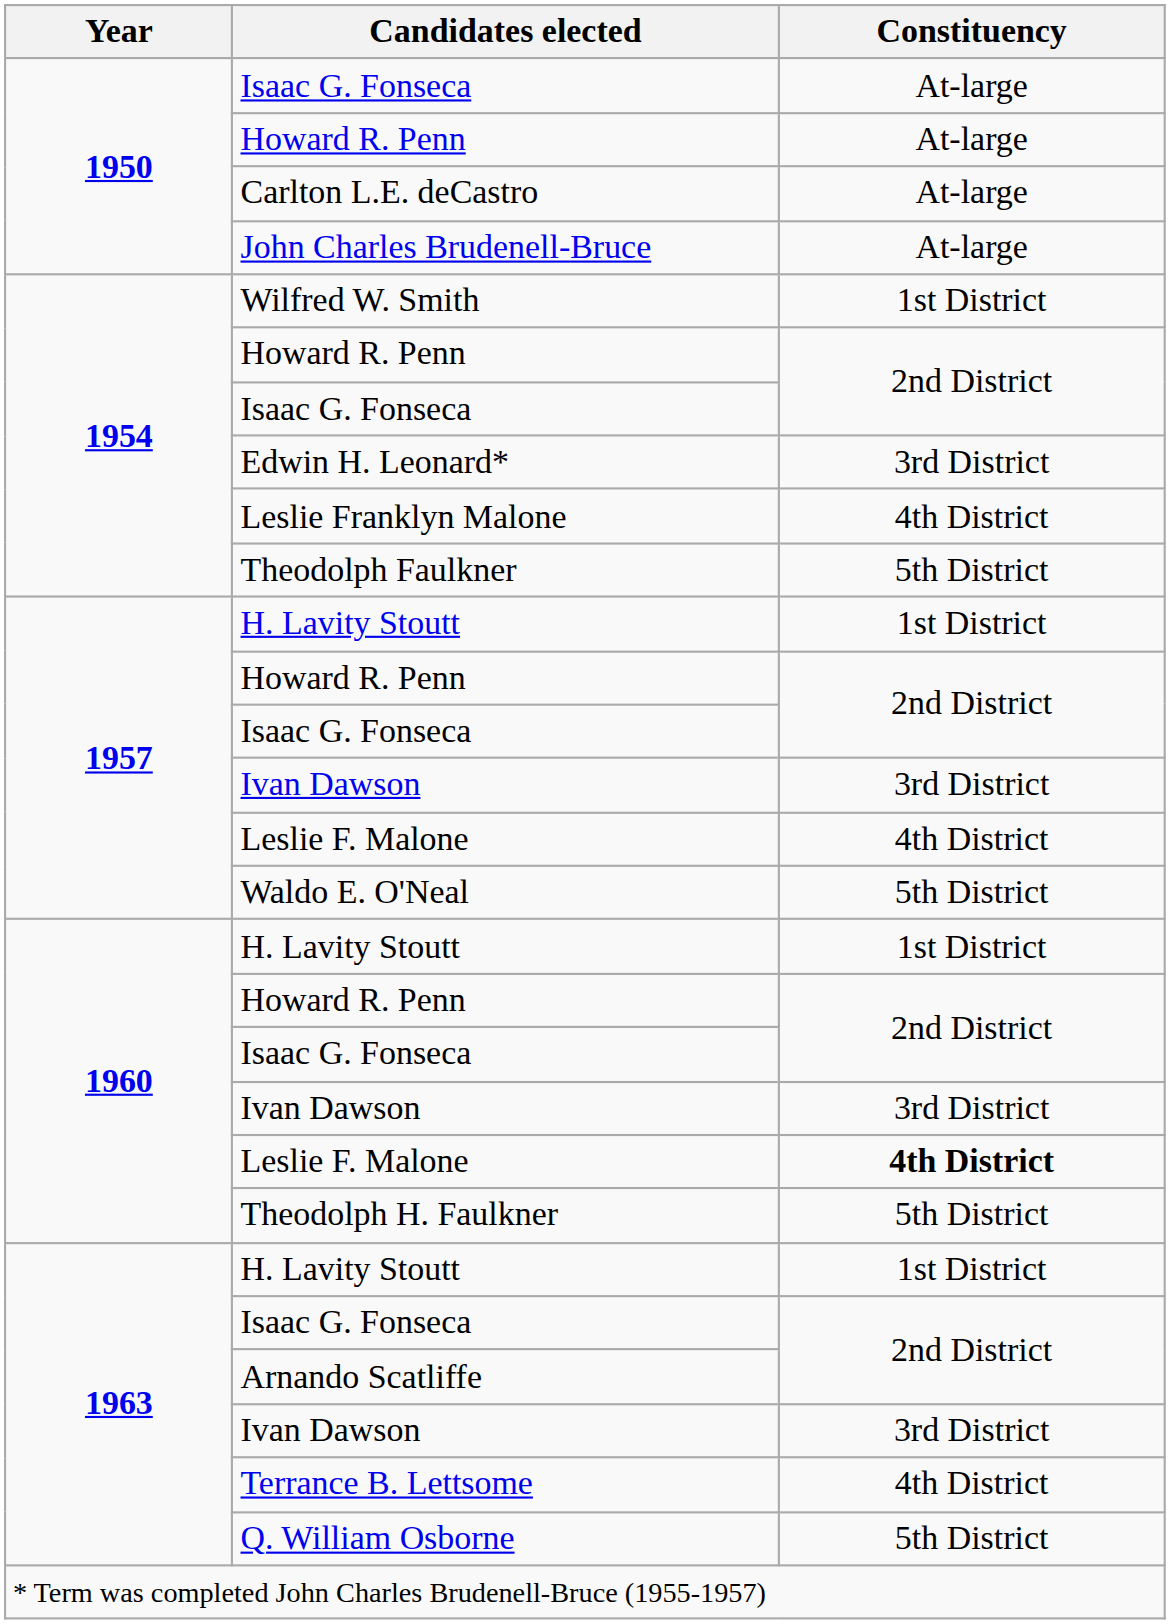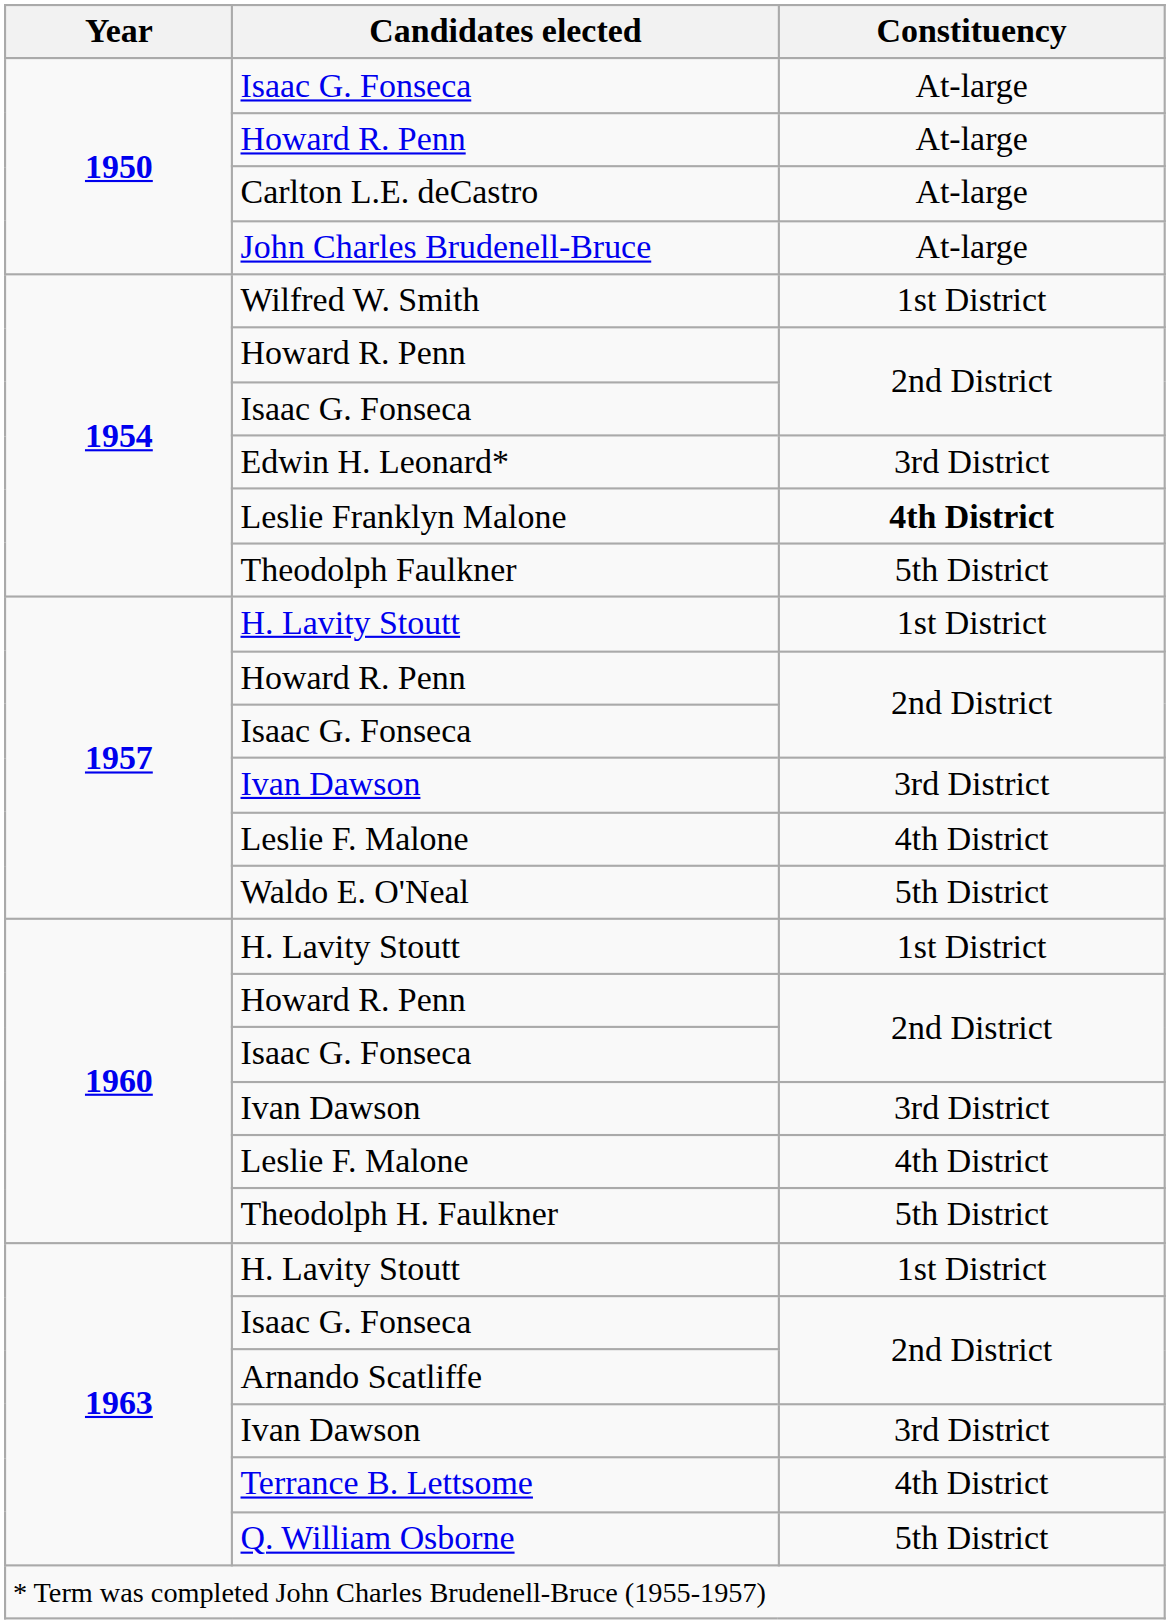(972, 515) normal -> (972, 515) bold
(972, 1161) bold -> (972, 1161) normal
